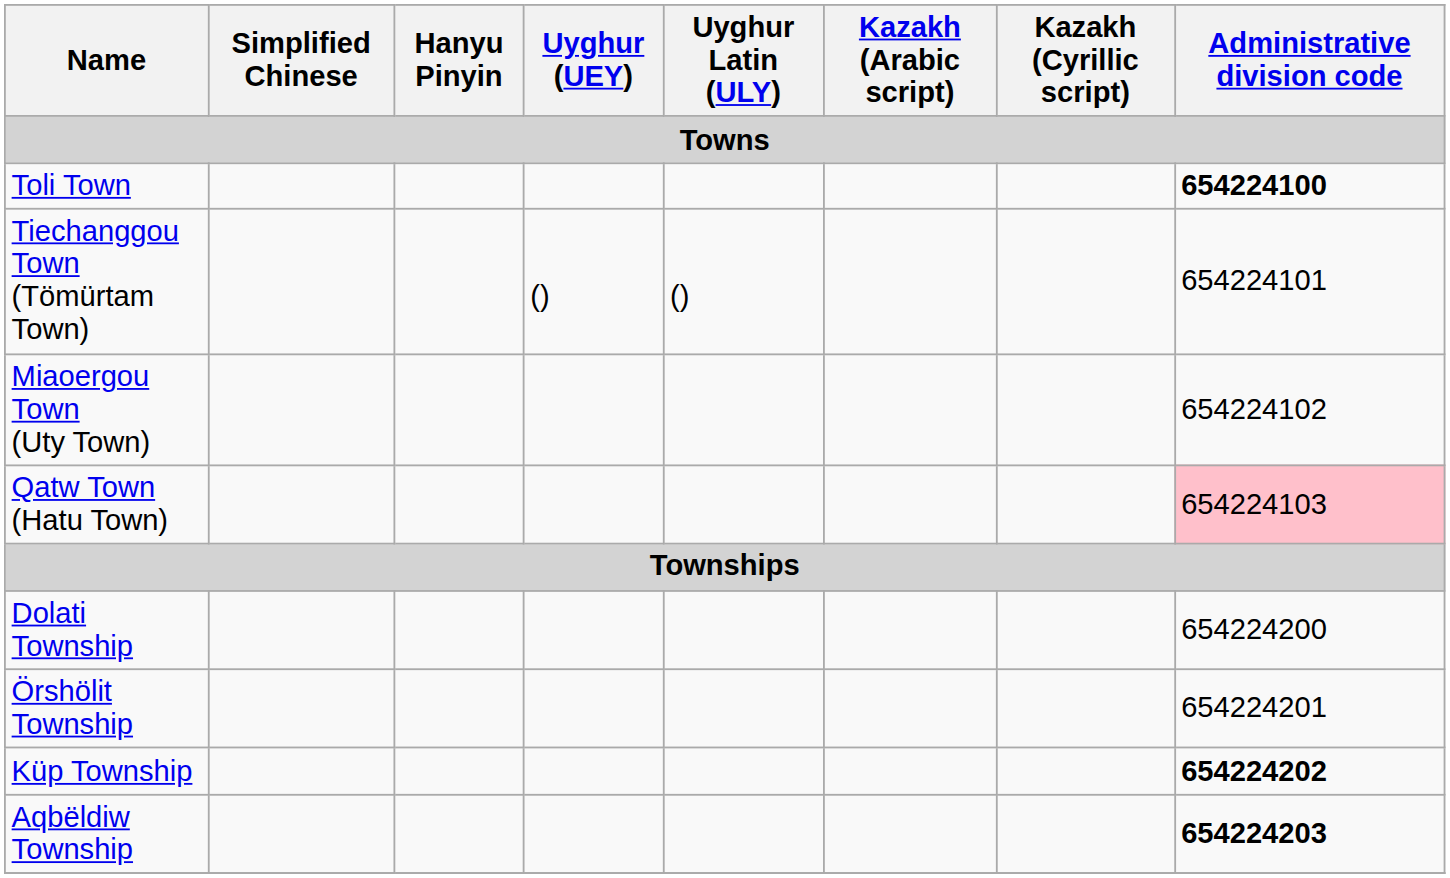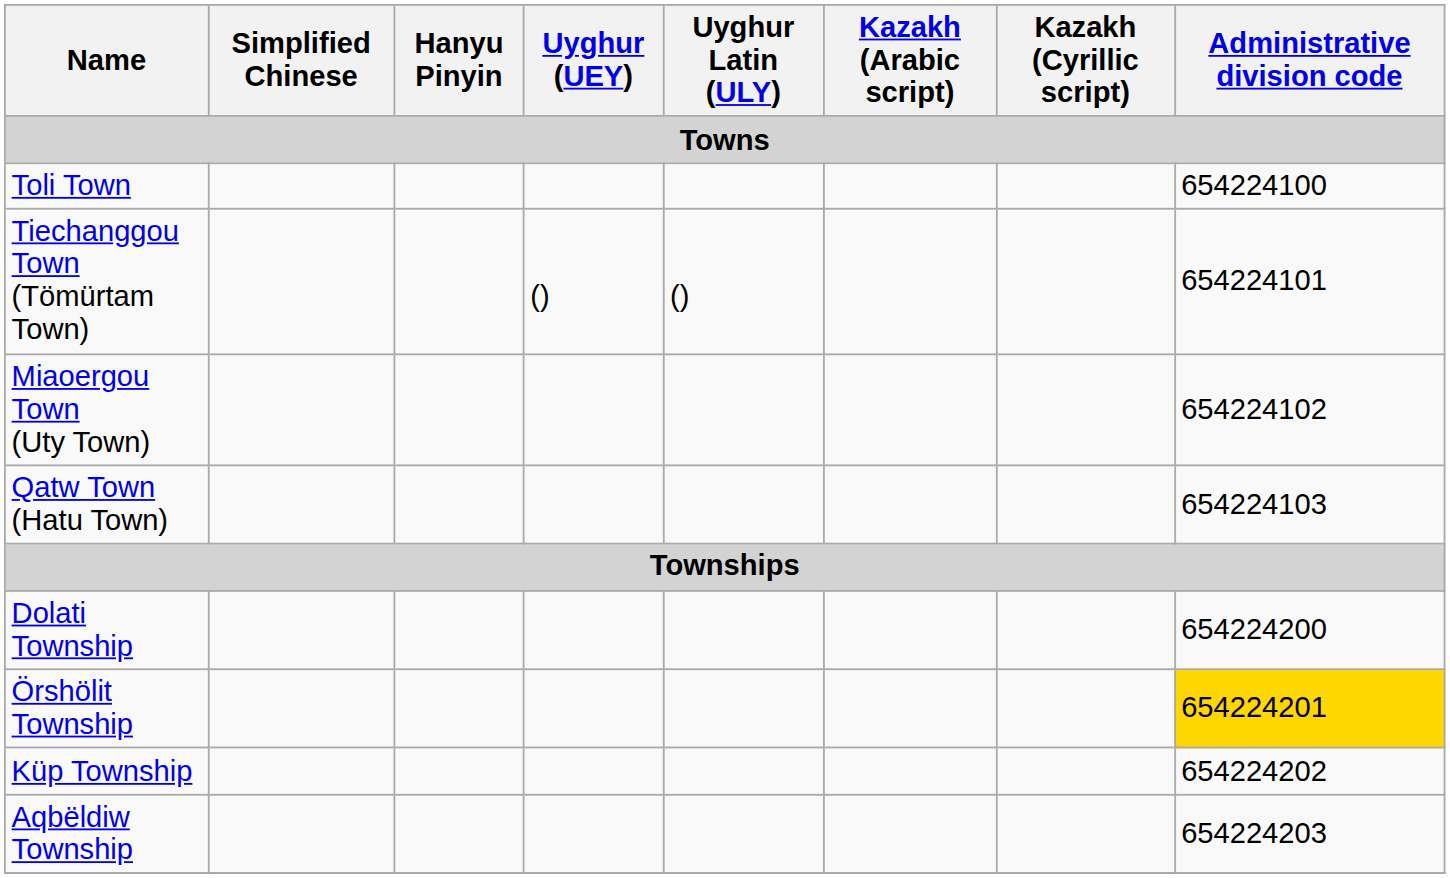(1254, 185) bold -> (1254, 185) normal
(1254, 504) pink background -> (1254, 504) no background
(1254, 708) no background -> (1254, 708) gold background
(1254, 770) bold -> (1254, 770) normal
(1254, 833) bold -> (1254, 833) normal
